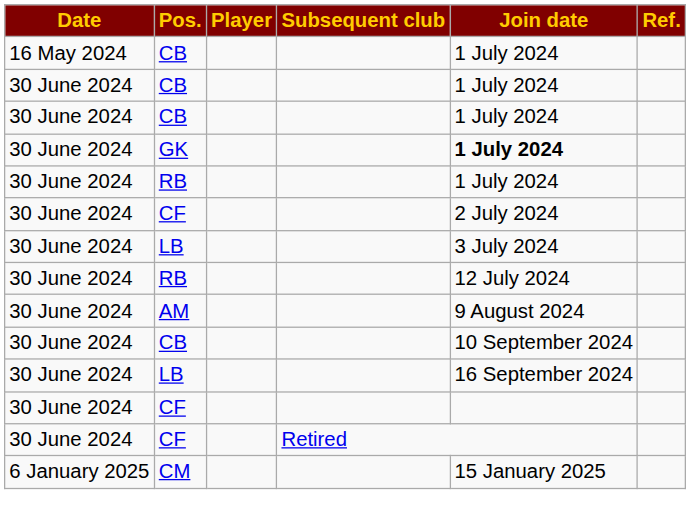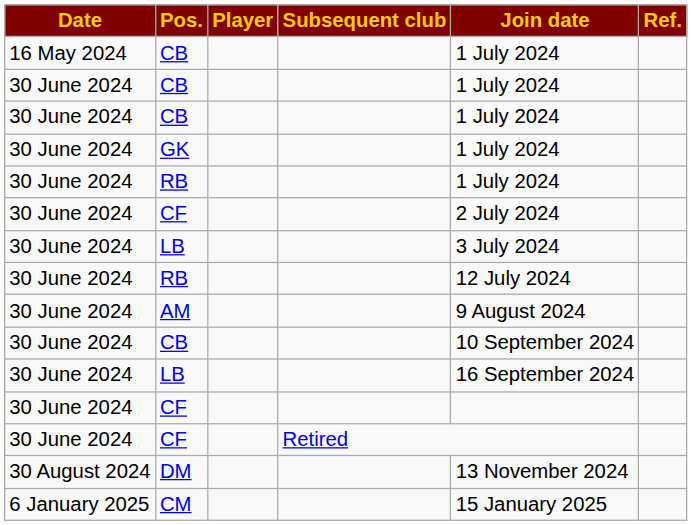(509, 149) bold -> (508, 149) normal
+ row: (80, 471)
